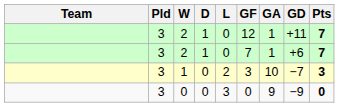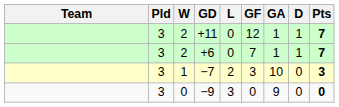columns swapped: (205, 14) <-> (297, 14)
